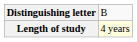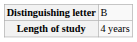(115, 28) lightyellow background -> (115, 28) no background
